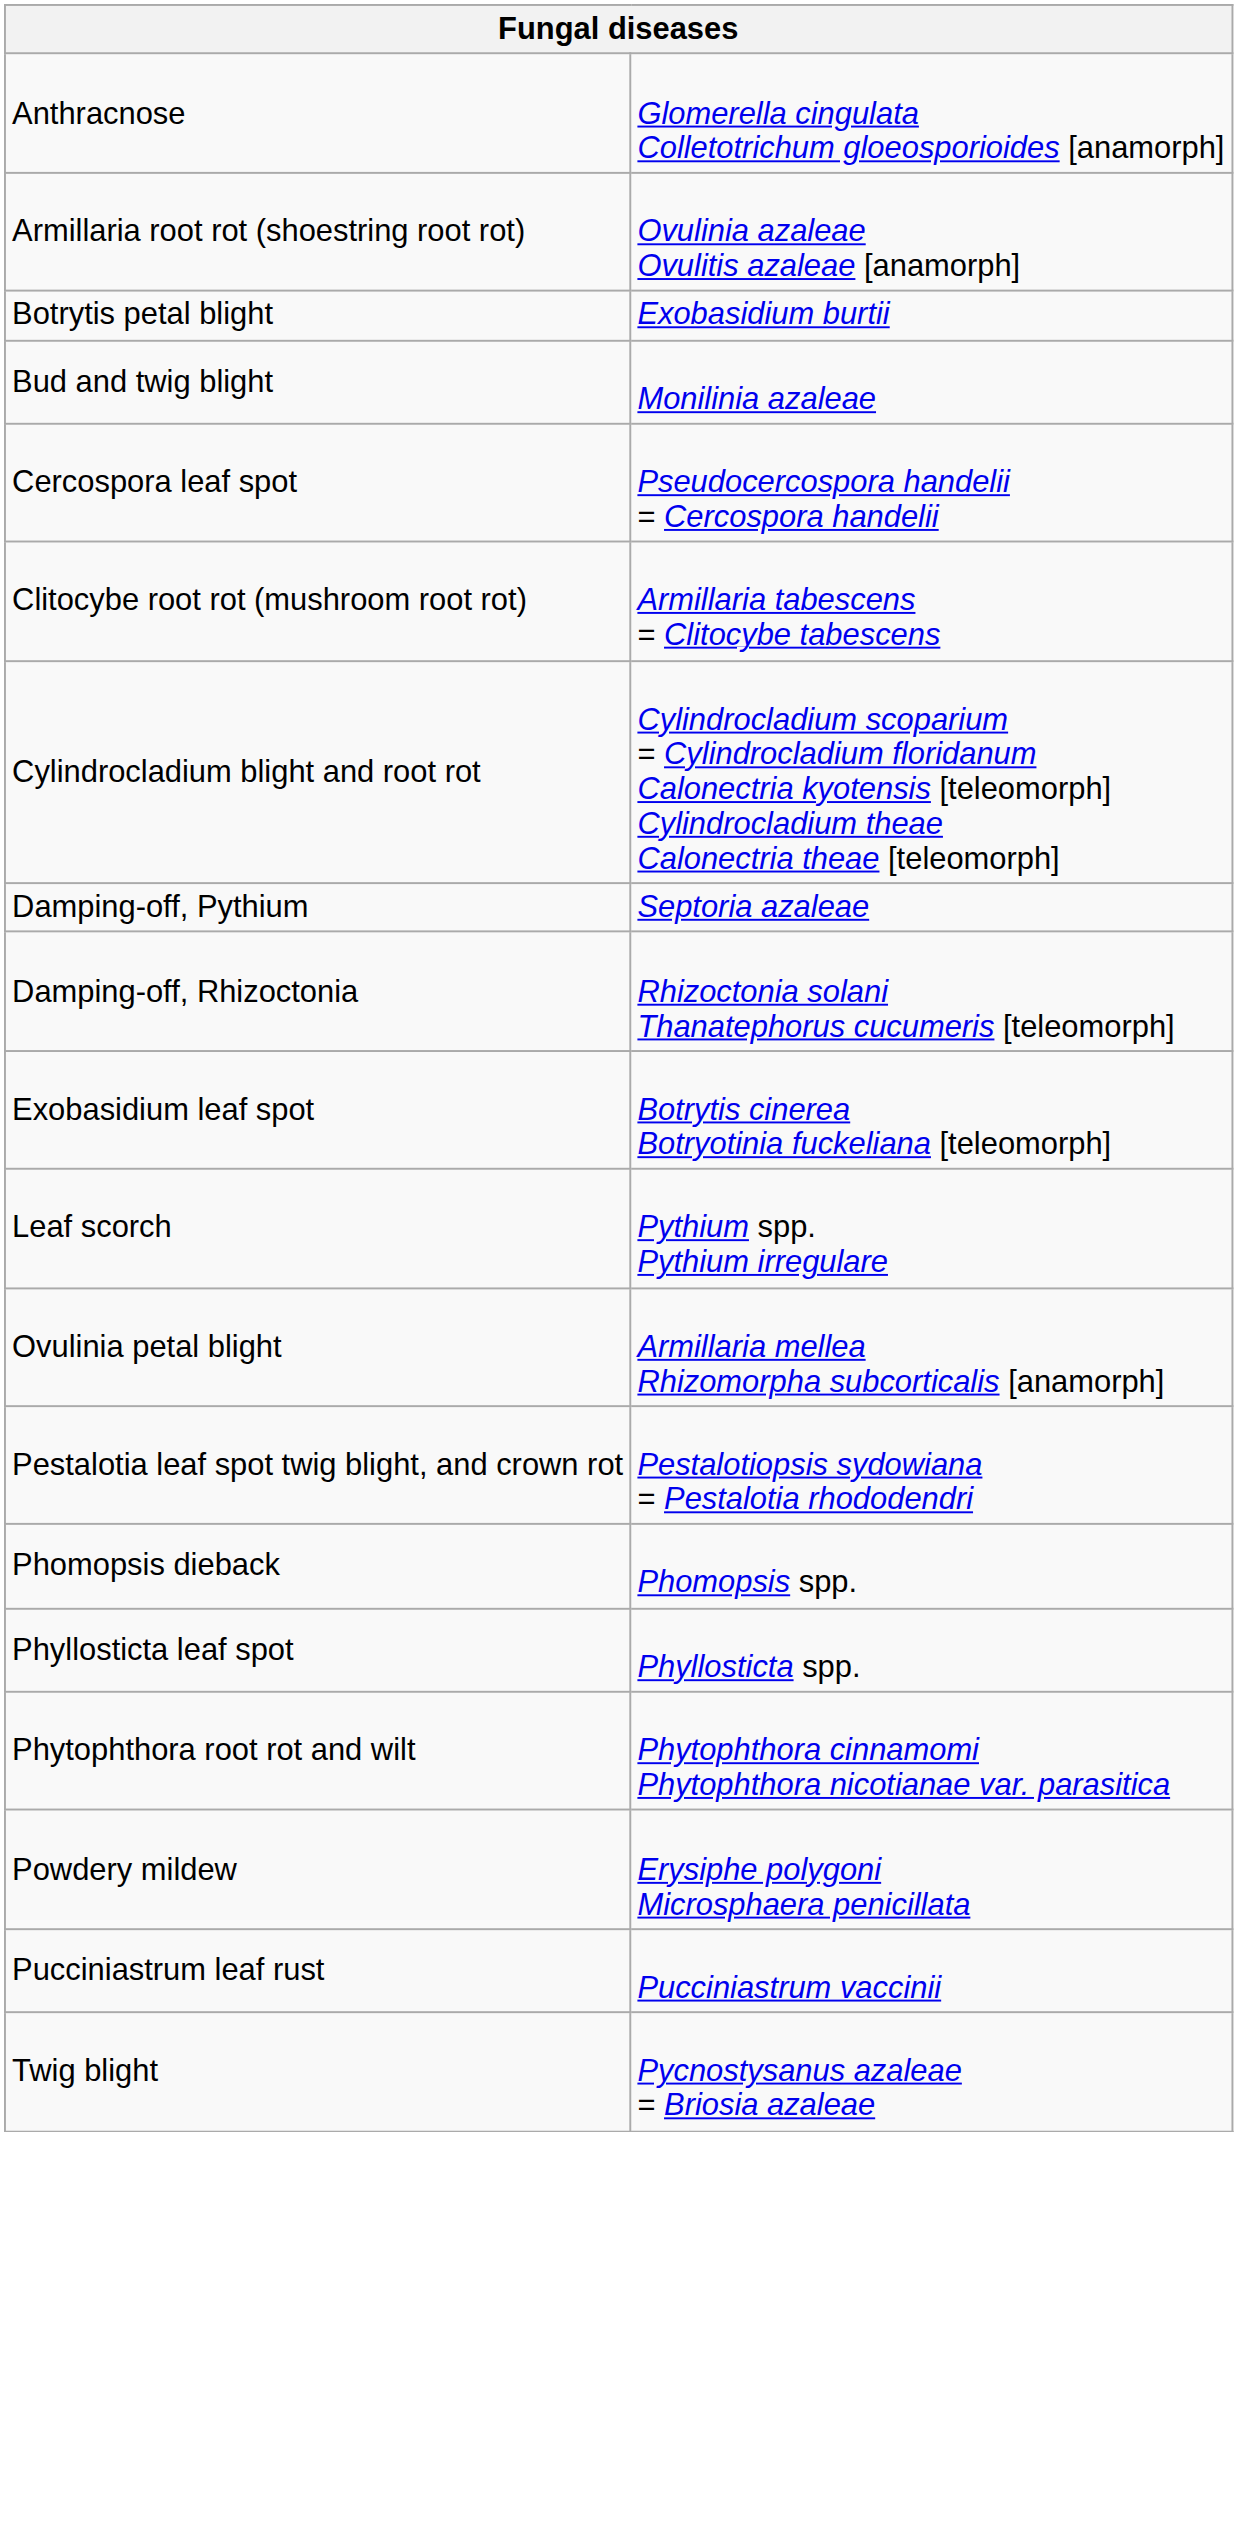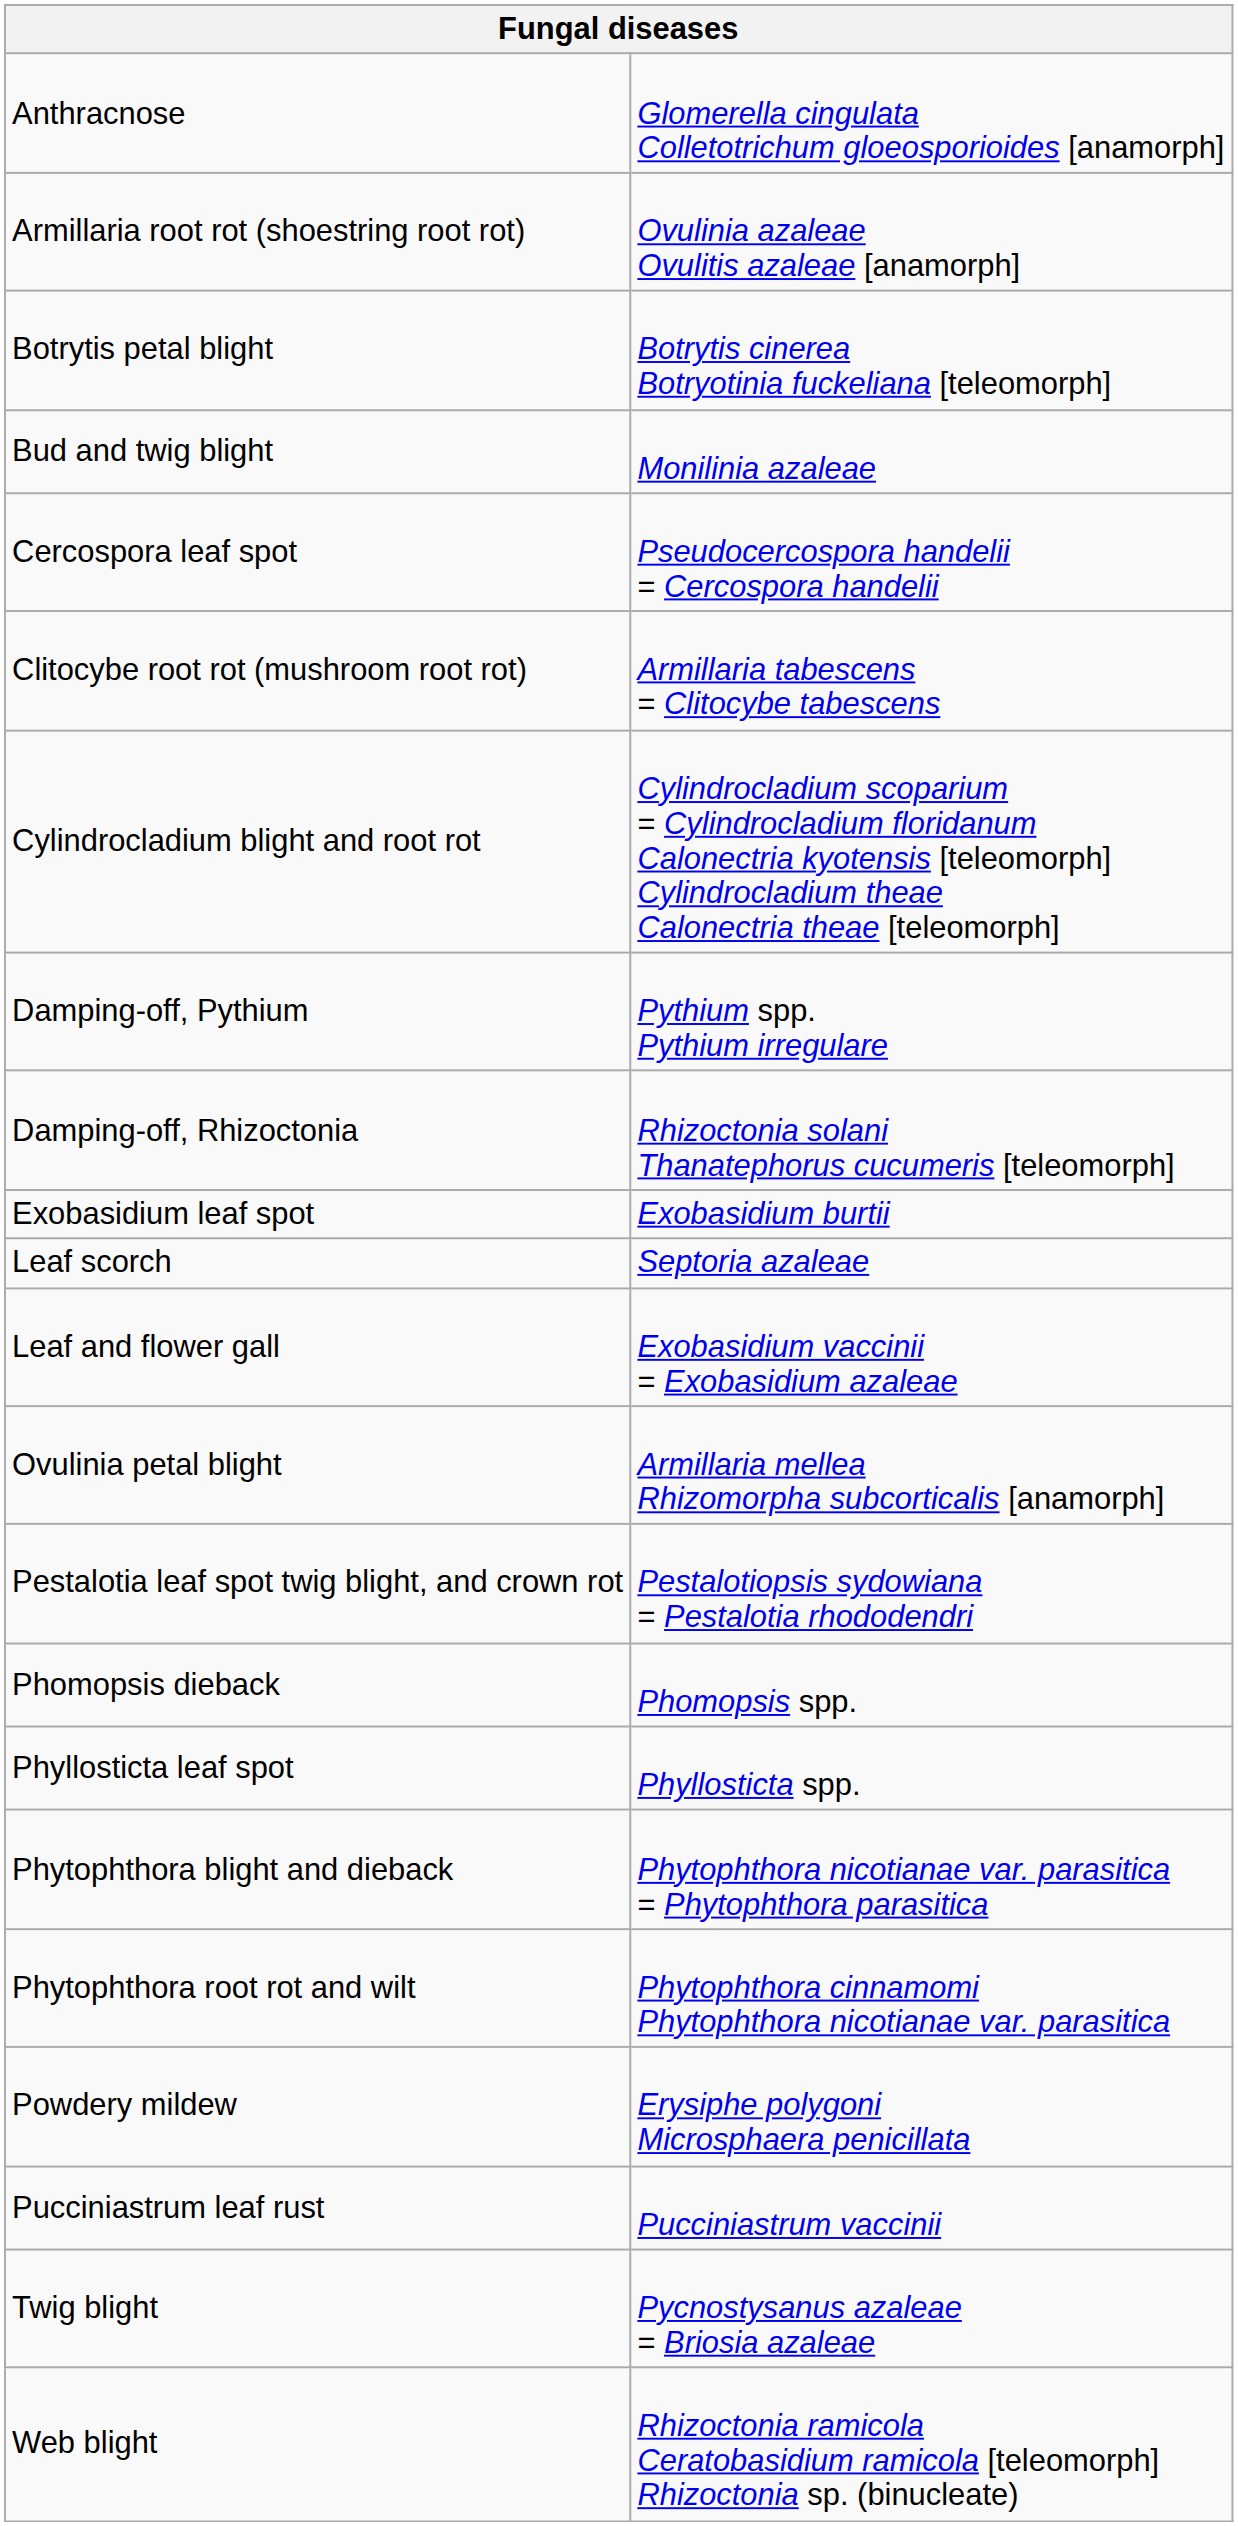(764, 314) Exobasidium burtii -> (874, 366) Botrytis cinerea Botryotinia fuckeliana [teleomorph]
(753, 907) Septoria azaleae -> (763, 1028) Pythium spp. Pythium irregulare
(874, 1126) Botrytis cinerea Botryotinia fuckeliana [teleomorph] -> (764, 1213) Exobasidium burtii
(763, 1245) Pythium spp. Pythium irregulare -> (753, 1262) Septoria azaleae
+ row: (146, 1346)
+ row: (233, 1869)
+ row: (85, 2443)
